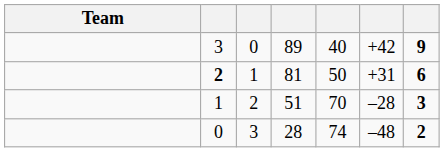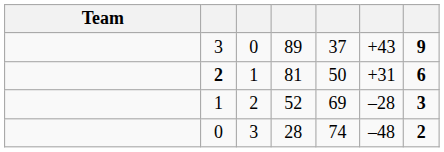(337, 47) 40 -> (337, 47) 37
(382, 47) +42 -> (382, 47) +43
(293, 103) 51 -> (293, 103) 52
(337, 103) 70 -> (337, 103) 69
